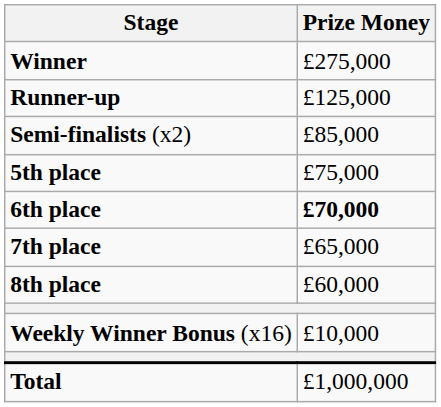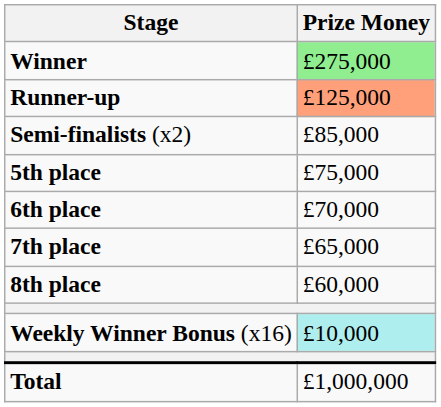(347, 60) no background -> (347, 60) lightgreen background
(347, 97) no background -> (347, 97) lightsalmon background
(341, 209) bold -> (341, 209) normal
(341, 332) no background -> (341, 332) paleturquoise background
